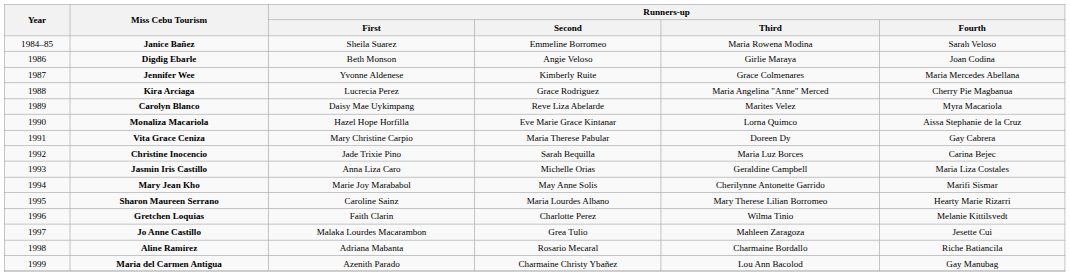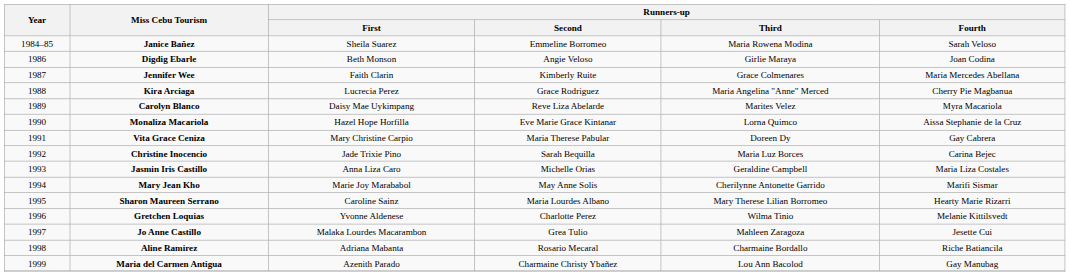(372, 75) Yvonne Aldenese -> (372, 75) Faith Clarin
(372, 216) Faith Clarin -> (372, 216) Yvonne Aldenese
